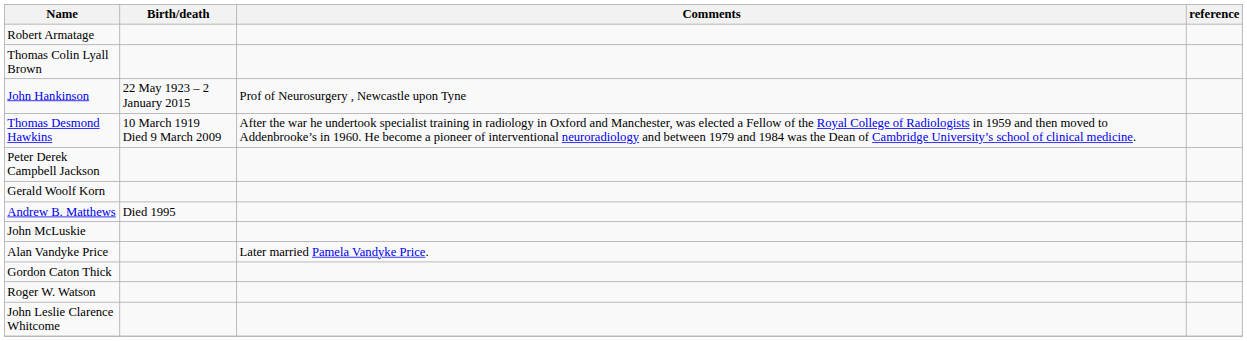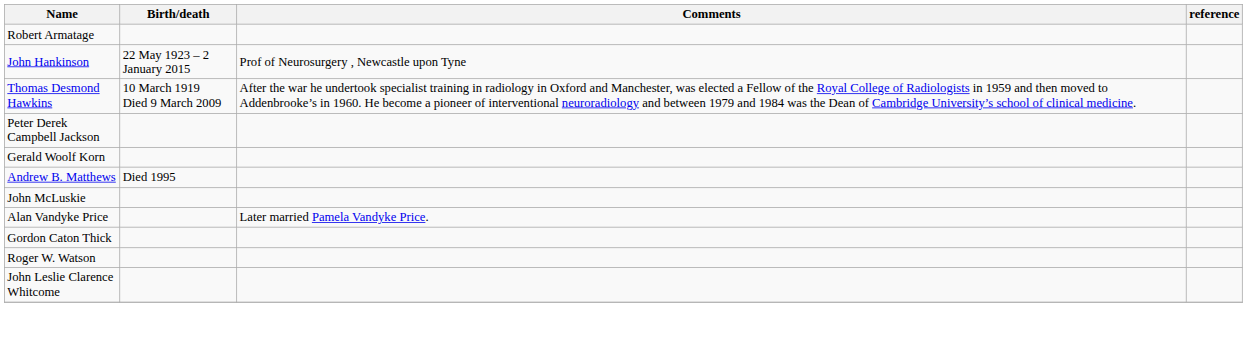- row: (58, 61)
